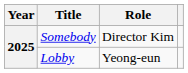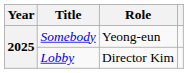(138, 36) Director Kim -> (131, 36) Yeong-eun
(131, 57) Yeong-eun -> (138, 57) Director Kim
